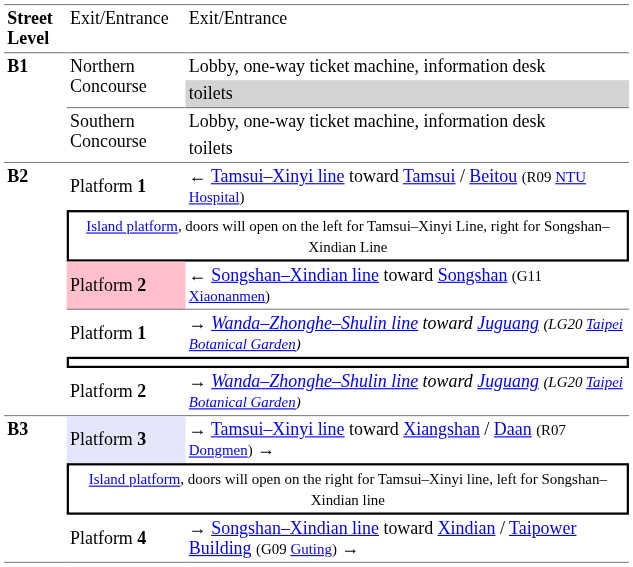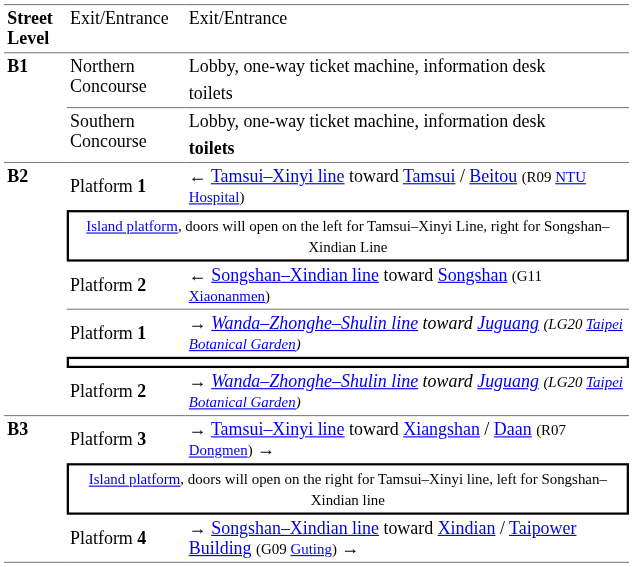(211, 93) lightgrey background -> (211, 93) no background
(211, 148) normal -> (212, 148) bold
(108, 285) pink background -> (108, 285) no background
(108, 439) lavender background -> (108, 439) no background
